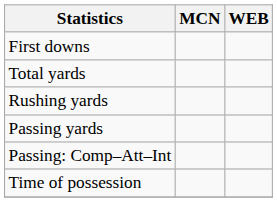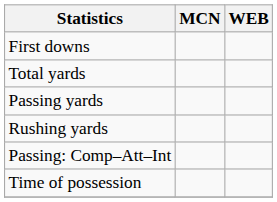rows swapped: (58, 100) <-> (56, 128)
